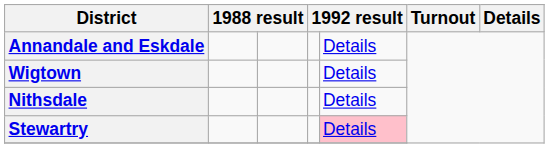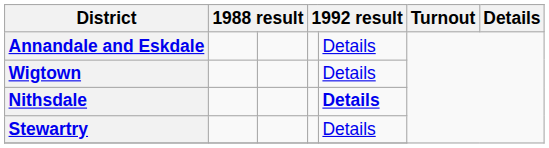(350, 101) normal -> (351, 101) bold
(350, 128) pink background -> (349, 128) no background
